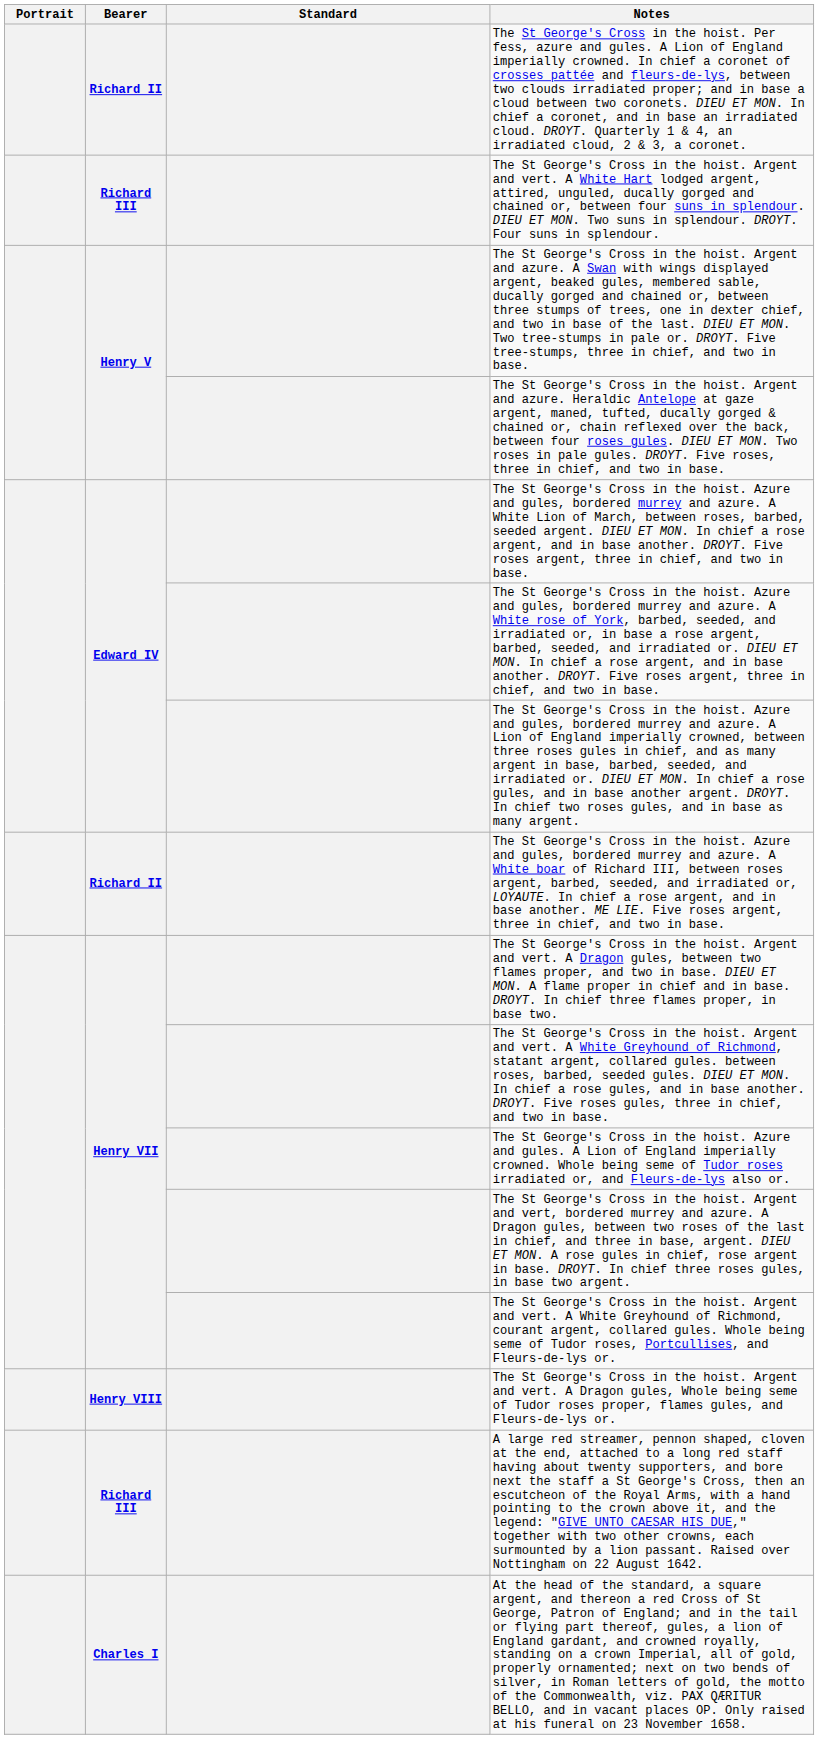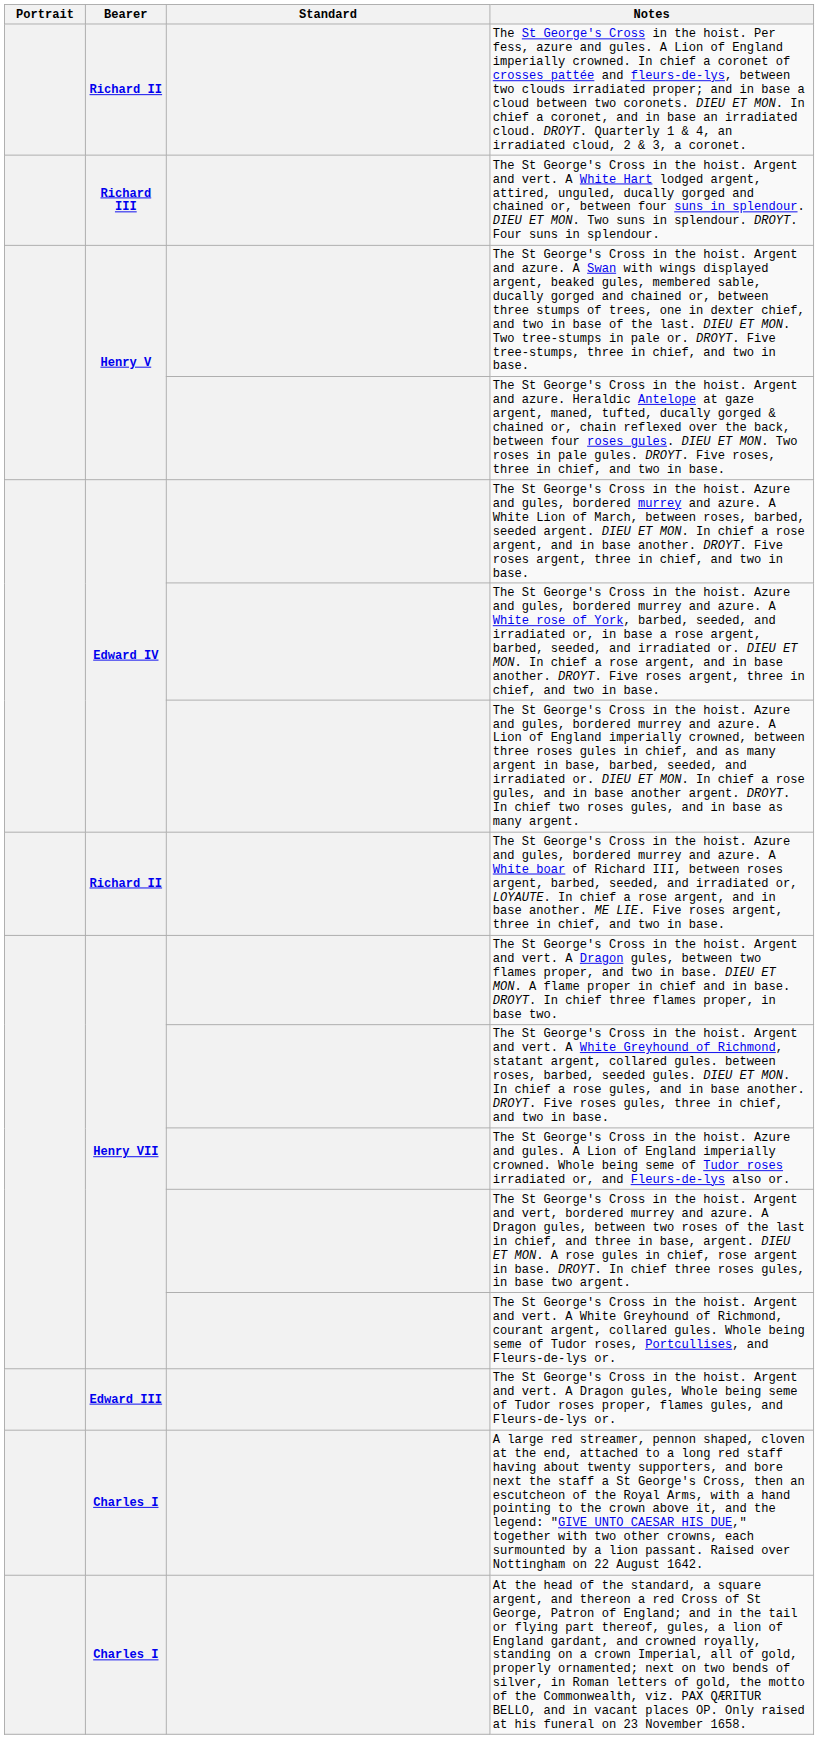(126, 1399) Henry VIII -> (126, 1399) Edward III
(126, 1503) Richard III -> (126, 1503) Charles I
